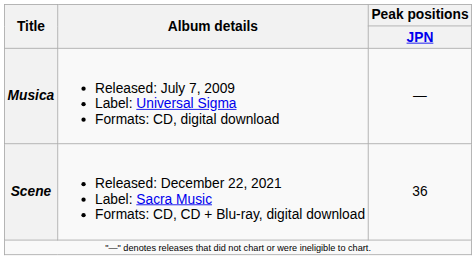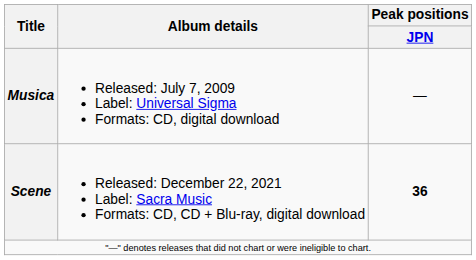(420, 191) normal -> (420, 191) bold
